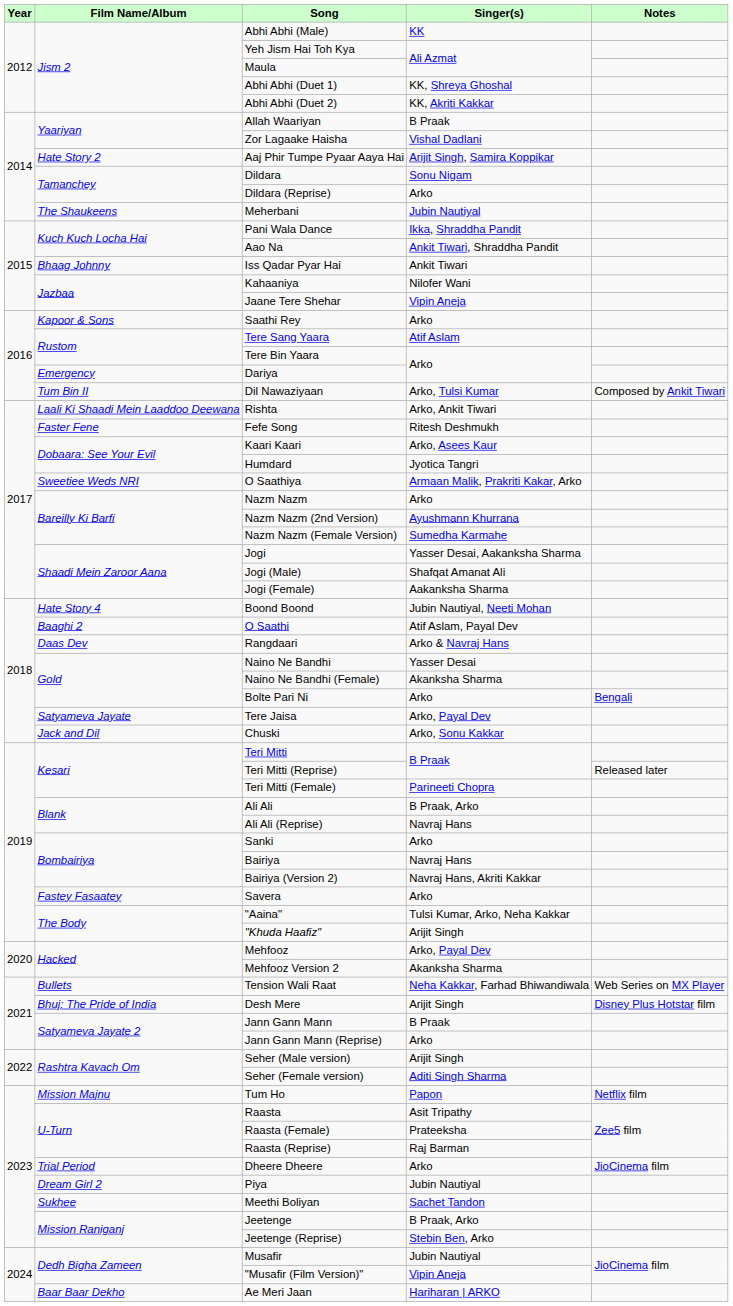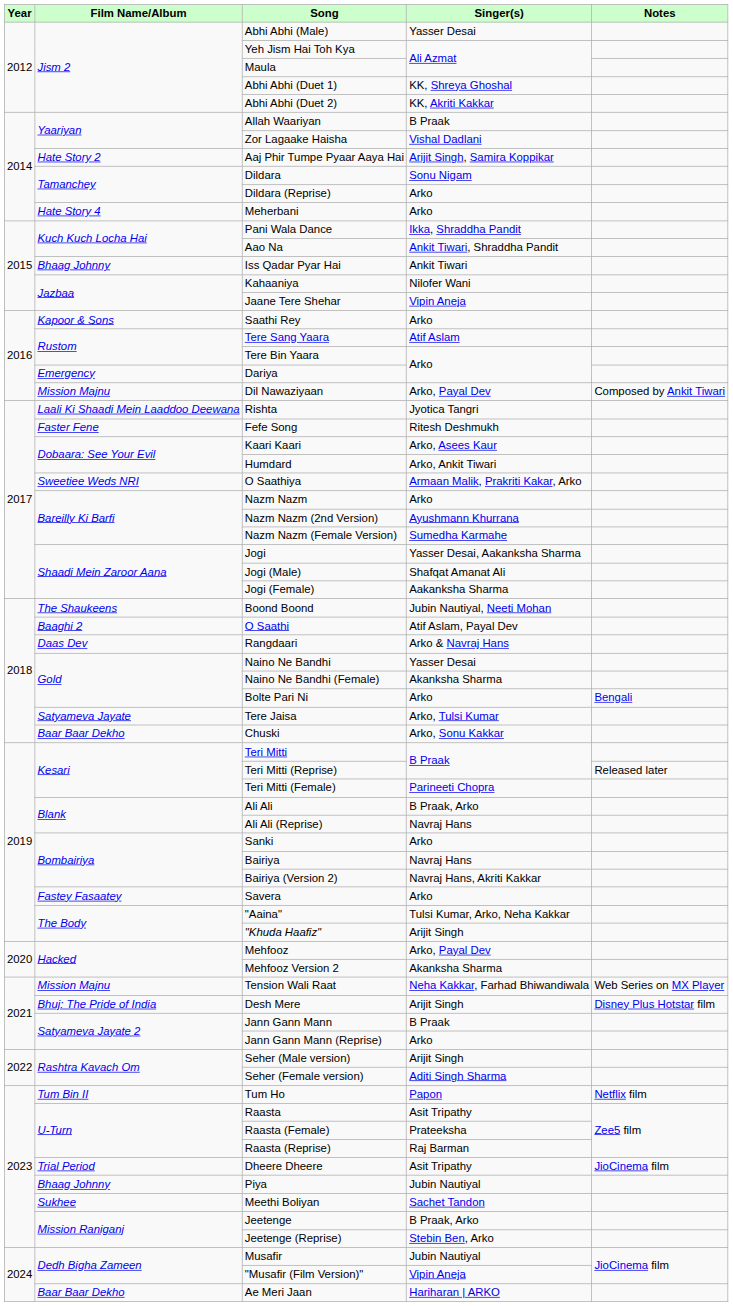(417, 31) KK -> (443, 31) Yasser Desai
(77, 211) The Shaukeens -> (69, 211) Hate Story 4
(445, 211) Jubin Nautiyal -> (421, 211) Arko
(63, 391) Tum Bin II -> (74, 391) Mission Majnu
(454, 391) Arko, Tulsi Kumar -> (450, 391) Arko, Payal Dev
(453, 409) Arko, Ankit Tiwari -> (444, 409) Jyotica Tangri
(444, 463) Jyotica Tangri -> (453, 463) Arko, Ankit Tiwari
(69, 608) Hate Story 4 -> (77, 608) The Shaukeens
(450, 716) Arko, Payal Dev -> (454, 716) Arko, Tulsi Kumar
(68, 734) Jack and Dil -> (81, 734) Baar Baar Dekho
(55, 986) Bullets -> (74, 986) Mission Majnu
(74, 1094) Mission Majnu -> (63, 1094) Tum Bin II
(421, 1166) Arko -> (440, 1166) Asit Tripathy
(70, 1184) Dream Girl 2 -> (74, 1184) Bhaag Johnny
